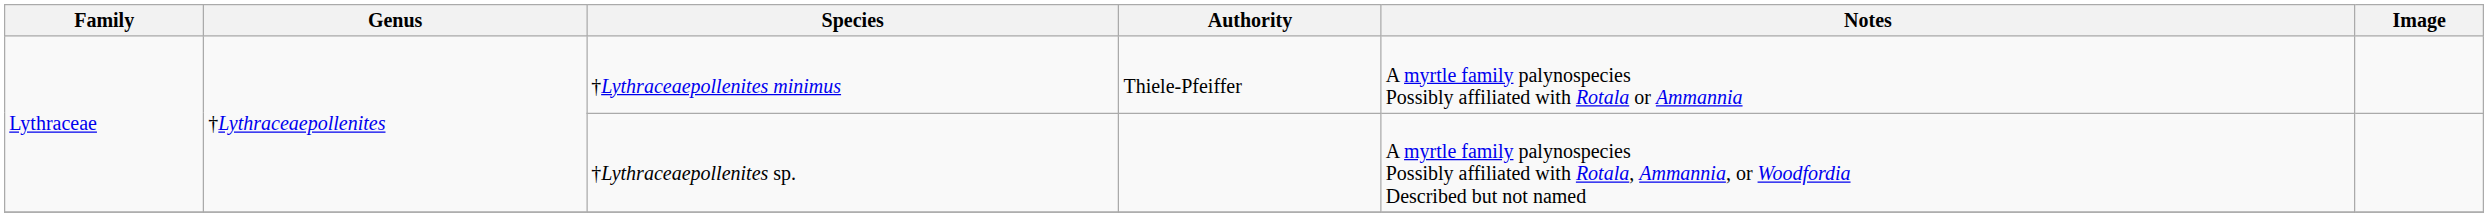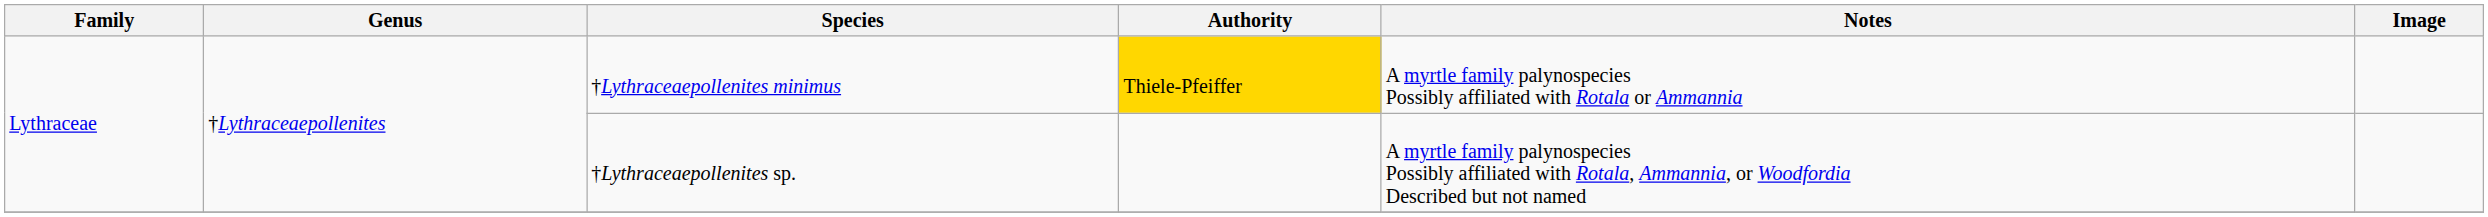(1183, 85) no background -> (1183, 85) gold background
